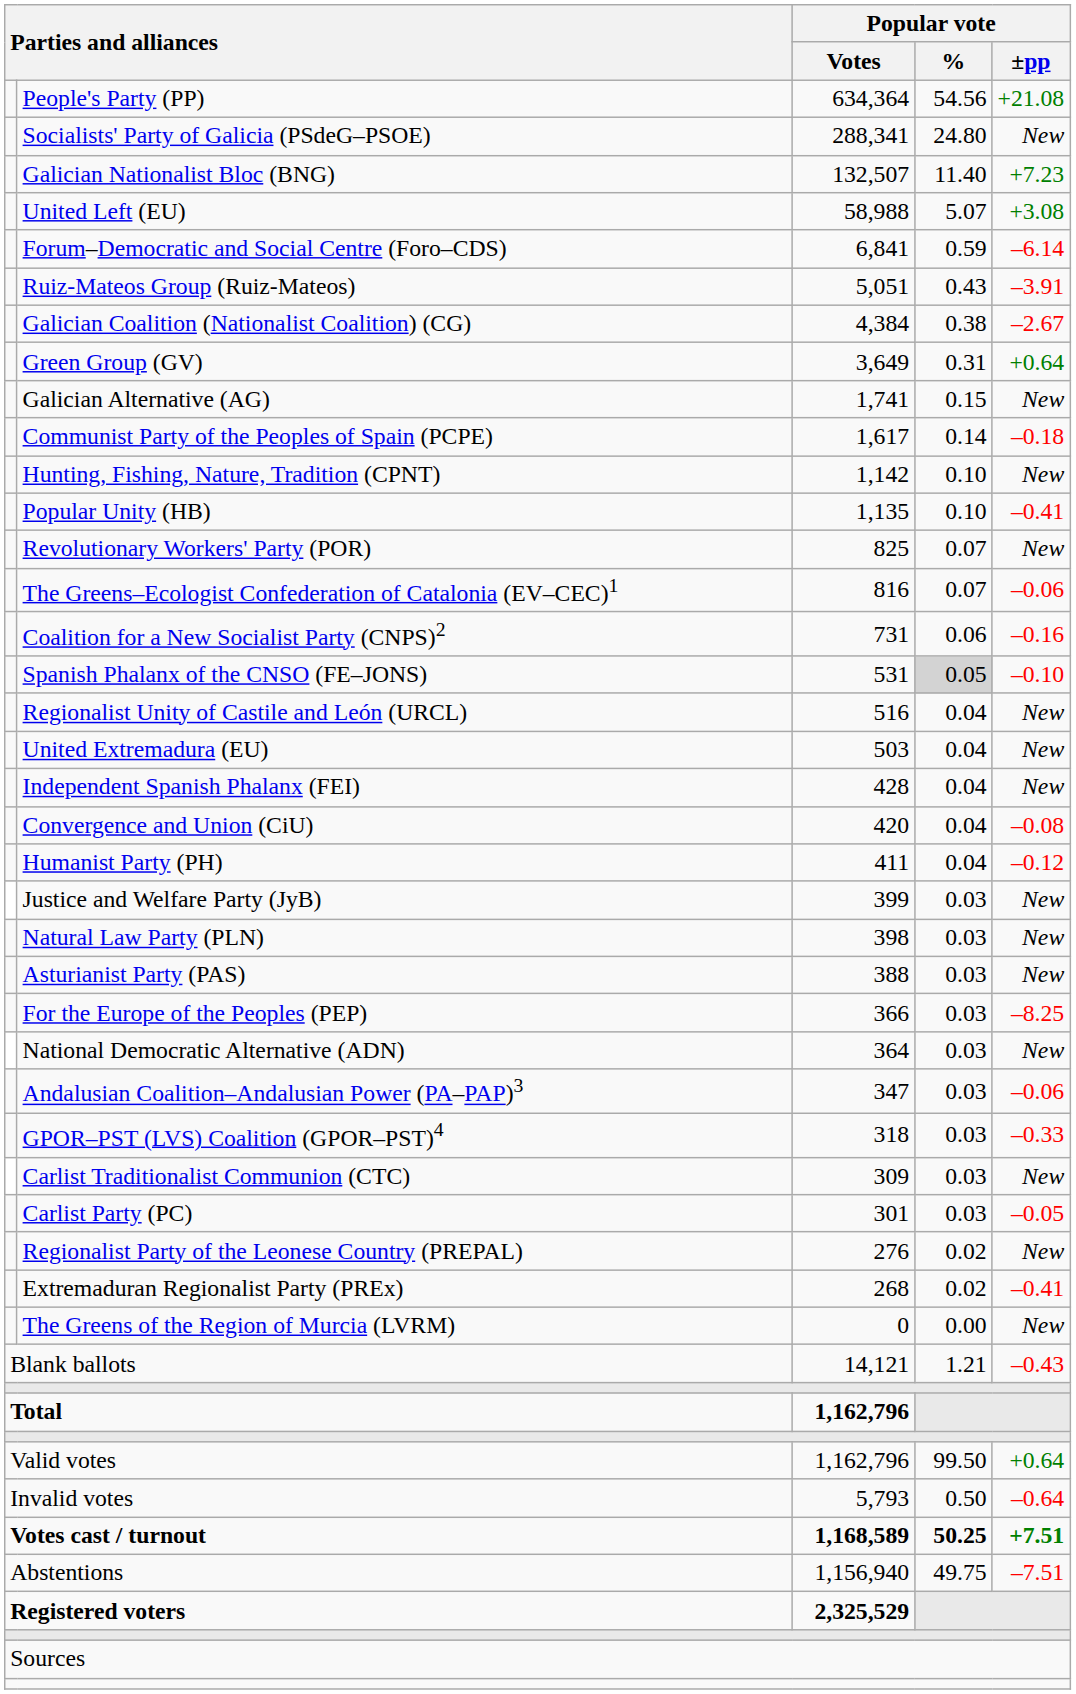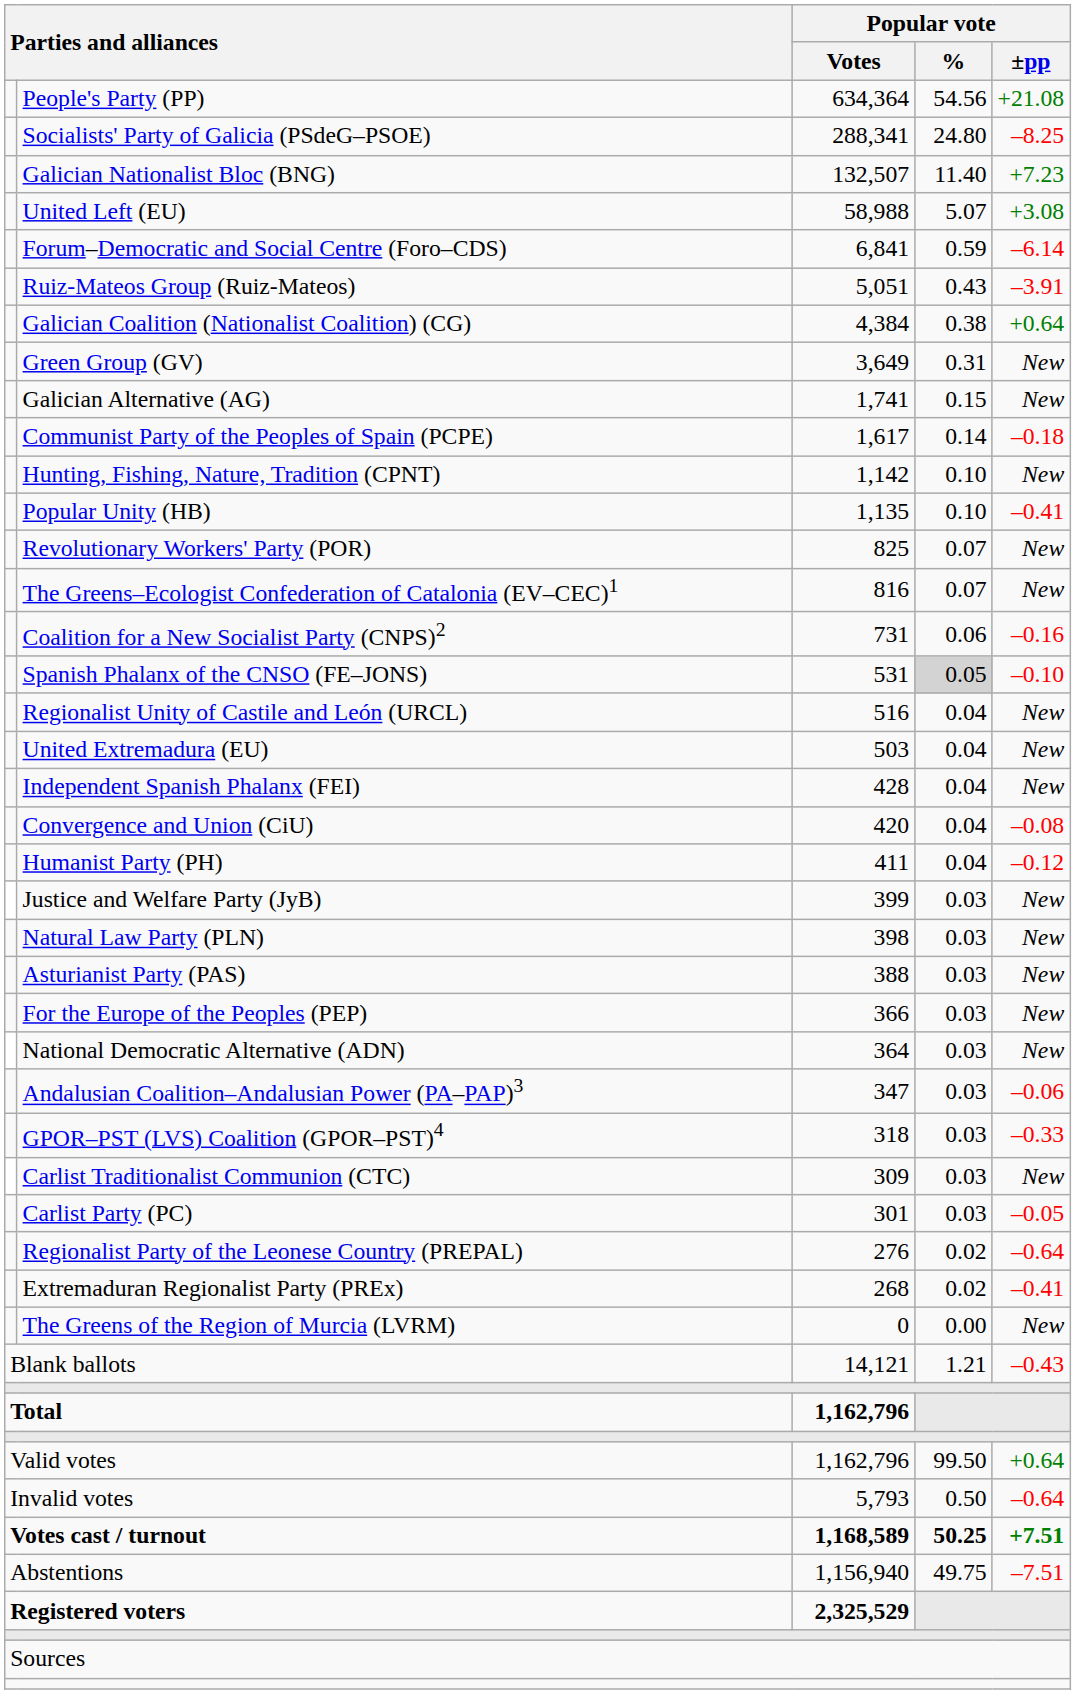(1043, 135) New -> (1038, 135) –8.25
(1038, 323) –2.67 -> (1037, 323) +0.64
(1037, 361) +0.64 -> (1043, 361) New
(1038, 589) –0.06 -> (1043, 589) New
(1038, 1012) –8.25 -> (1043, 1012) New
(1043, 1250) New -> (1038, 1250) –0.64
